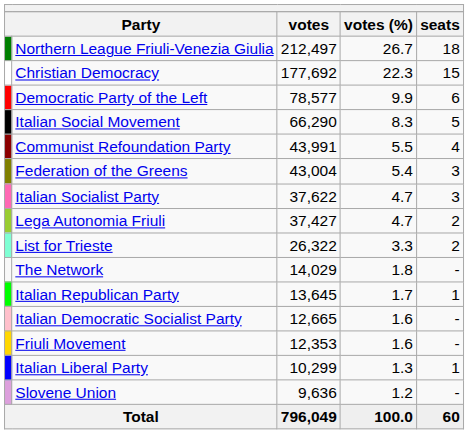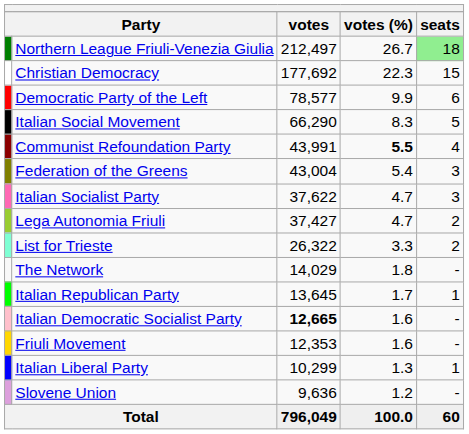(451, 49) no background -> (451, 49) lightgreen background
(402, 147) normal -> (402, 147) bold
(313, 319) normal -> (313, 319) bold
